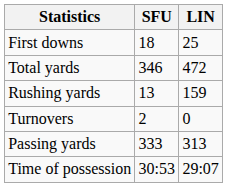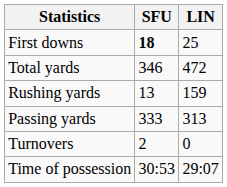(147, 42) normal -> (147, 42) bold
rows swapped: (52, 144) <-> (41, 118)
